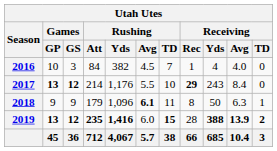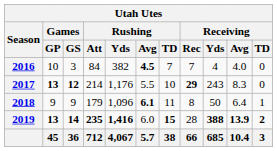(147, 66) normal -> (147, 66) bold
(192, 66) 1 -> (192, 66) 7
(239, 84) 8.4 -> (239, 84) 8.3
(239, 102) 6.3 -> (239, 102) 6.4
(73, 119) 12 -> (73, 119) 14
